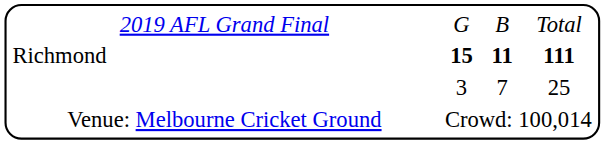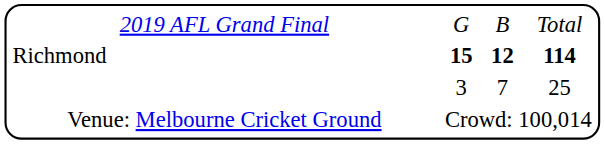(502, 56) 11 -> (502, 56) 12
(559, 56) 111 -> (559, 56) 114
